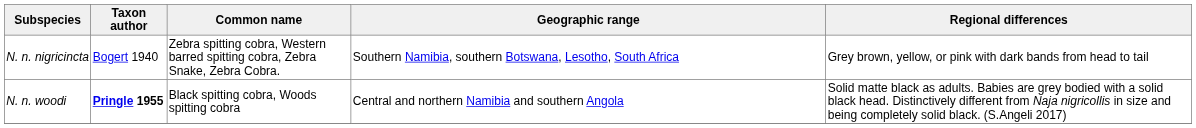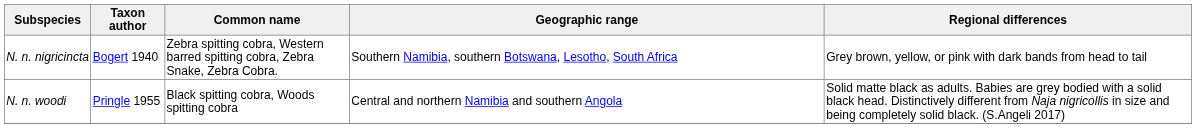(128, 101) bold -> (126, 101) normal
